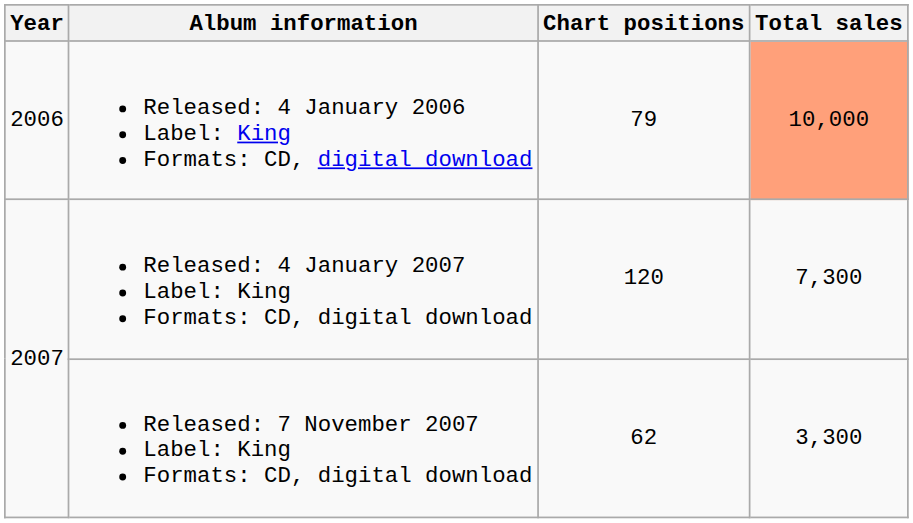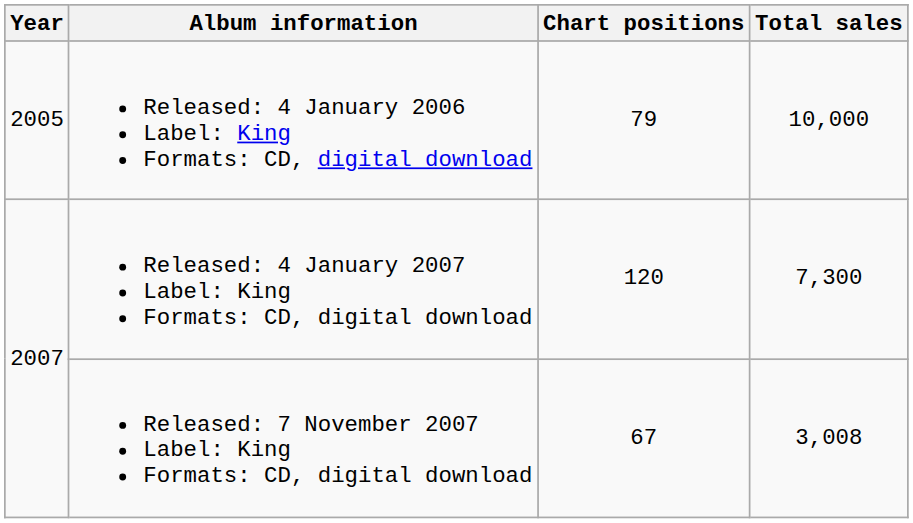(37, 121) 2006 -> (37, 121) 2005
(829, 121) lightsalmon background -> (829, 121) no background
(644, 438) 62 -> (644, 438) 67
(829, 438) 3,300 -> (829, 438) 3,008
